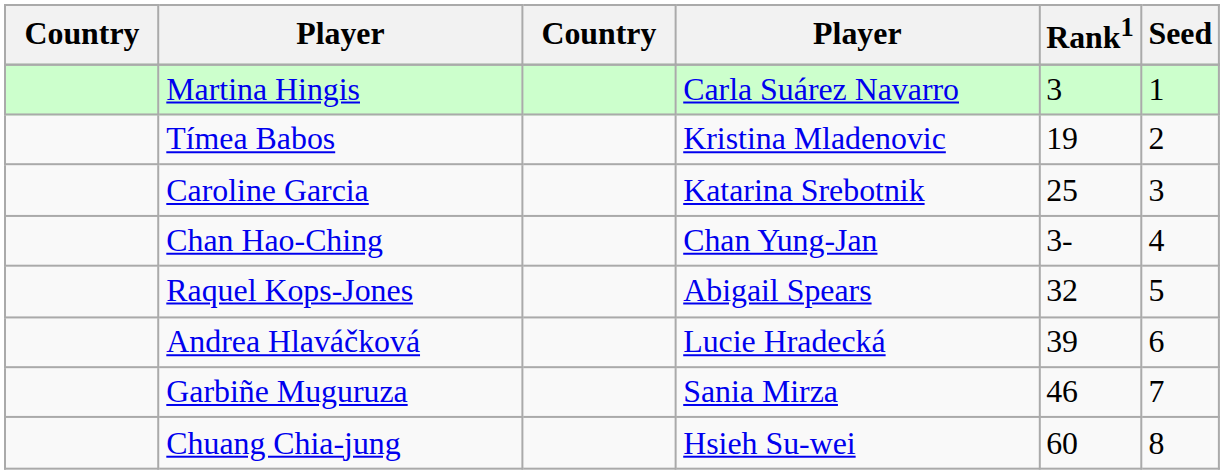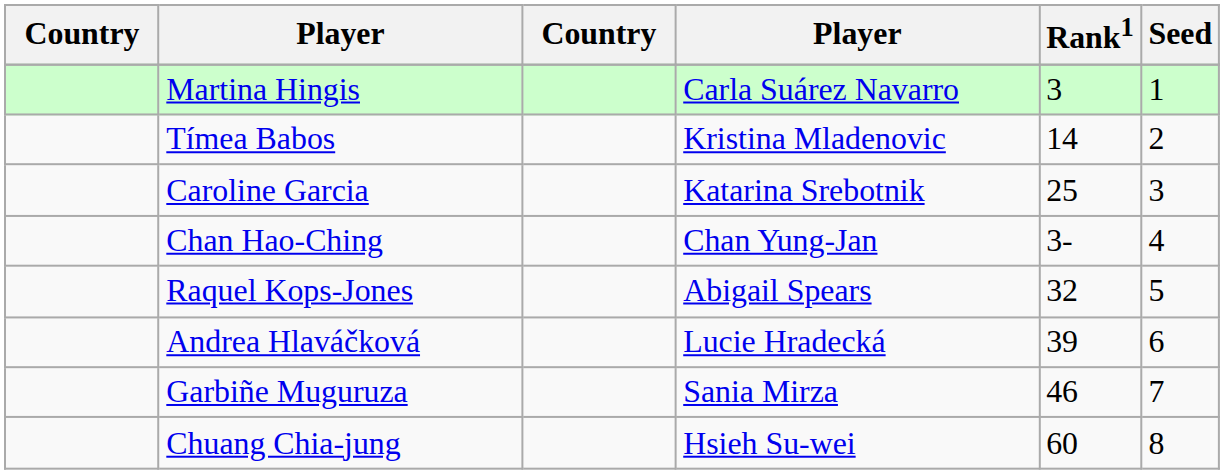(1062, 139) 19 -> (1062, 139) 14
